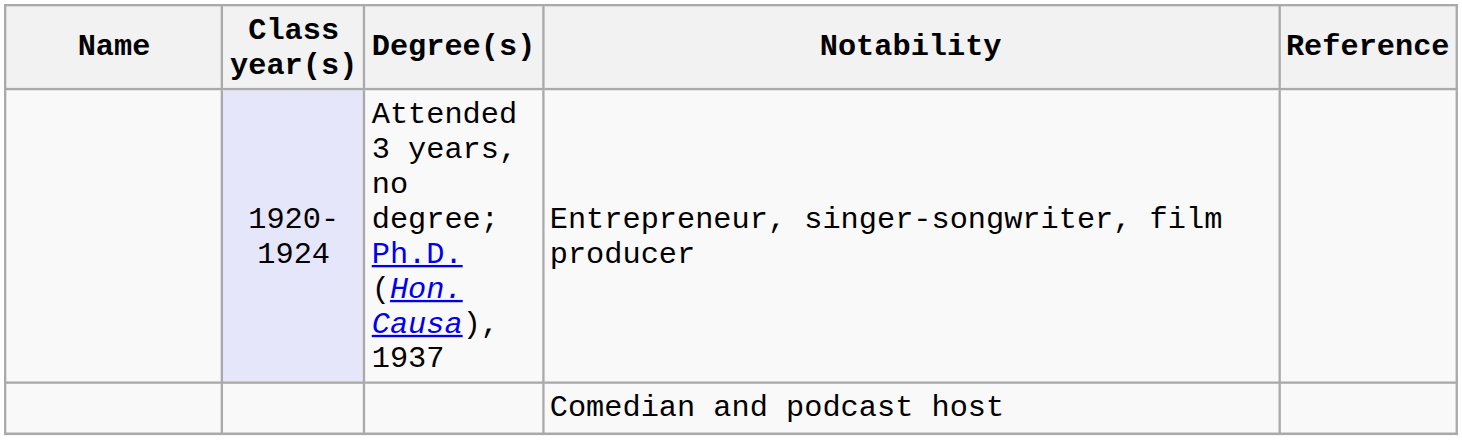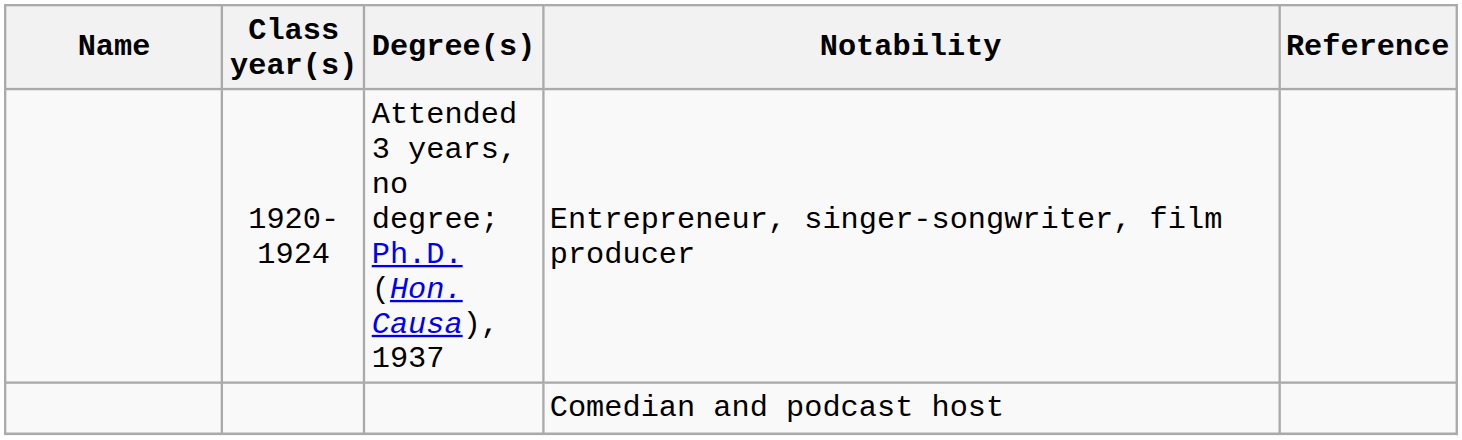(294, 236) lavender background -> (294, 236) no background
